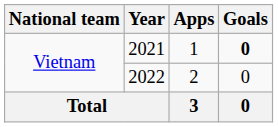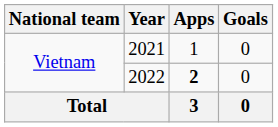(245, 48) bold -> (245, 48) normal
(194, 77) normal -> (194, 77) bold
